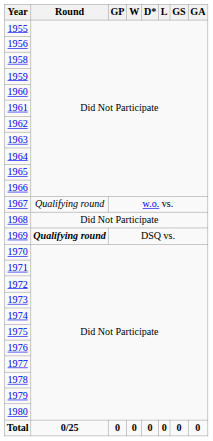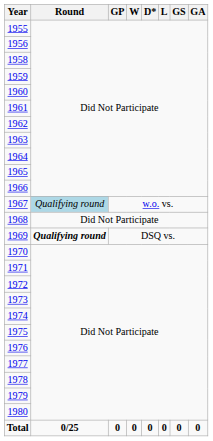(70, 204) no background -> (70, 204) lightblue background
